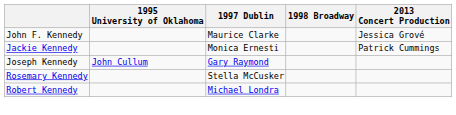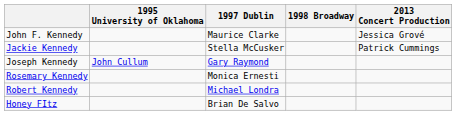(243, 49) Monica Ernesti -> (246, 49) Stella McCusker
(246, 76) Stella McCusker -> (243, 76) Monica Ernesti
+ row: (32, 104)
